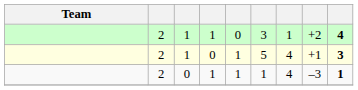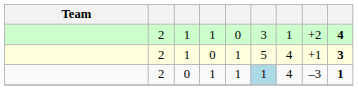(264, 74) no background -> (264, 74) lightblue background
